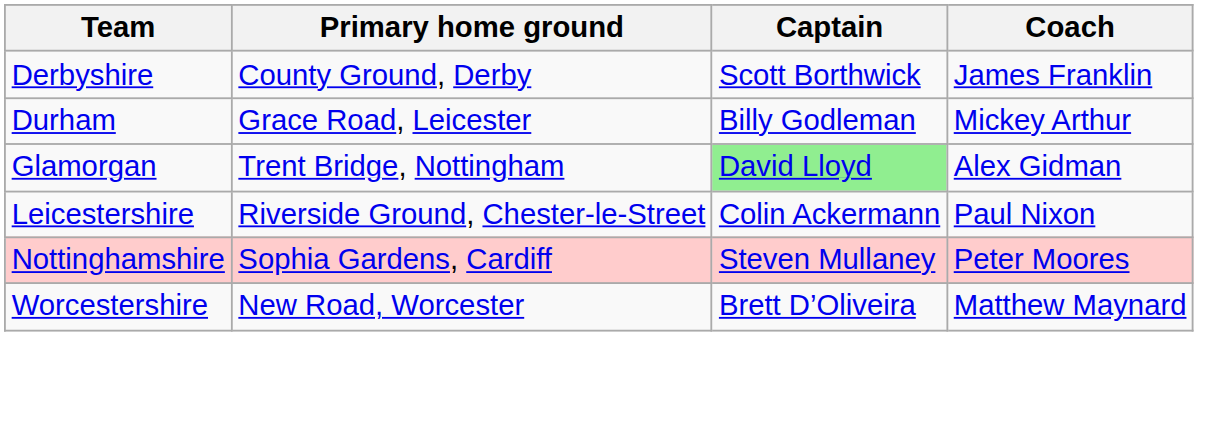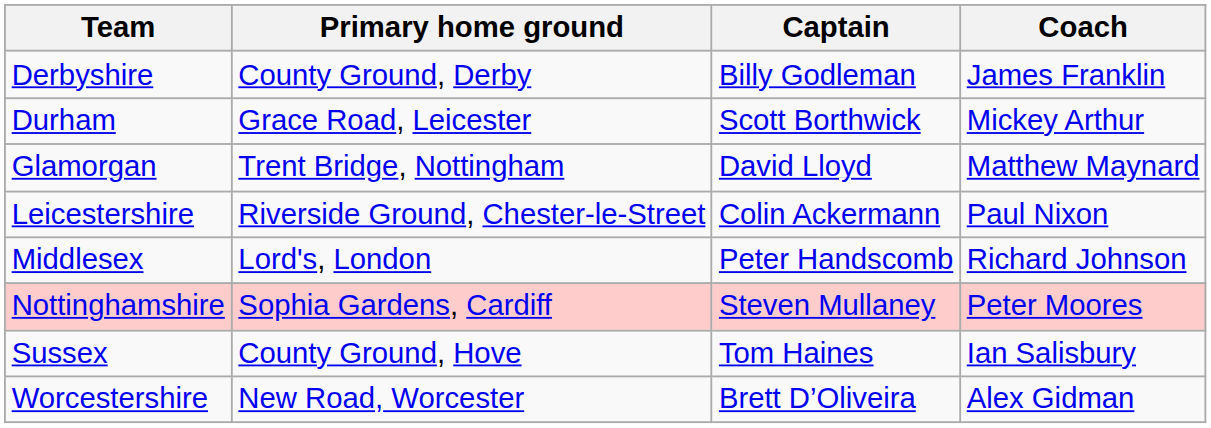(820, 74) Scott Borthwick -> (817, 74) Billy Godleman
(817, 120) Billy Godleman -> (820, 120) Scott Borthwick
(795, 167) lightgreen background -> (795, 167) no background
(1038, 167) Alex Gidman -> (1083, 167) Matthew Maynard
+ row: (78, 259)
+ row: (60, 352)
(1070, 306) Matthew Maynard -> (1051, 399) Alex Gidman
